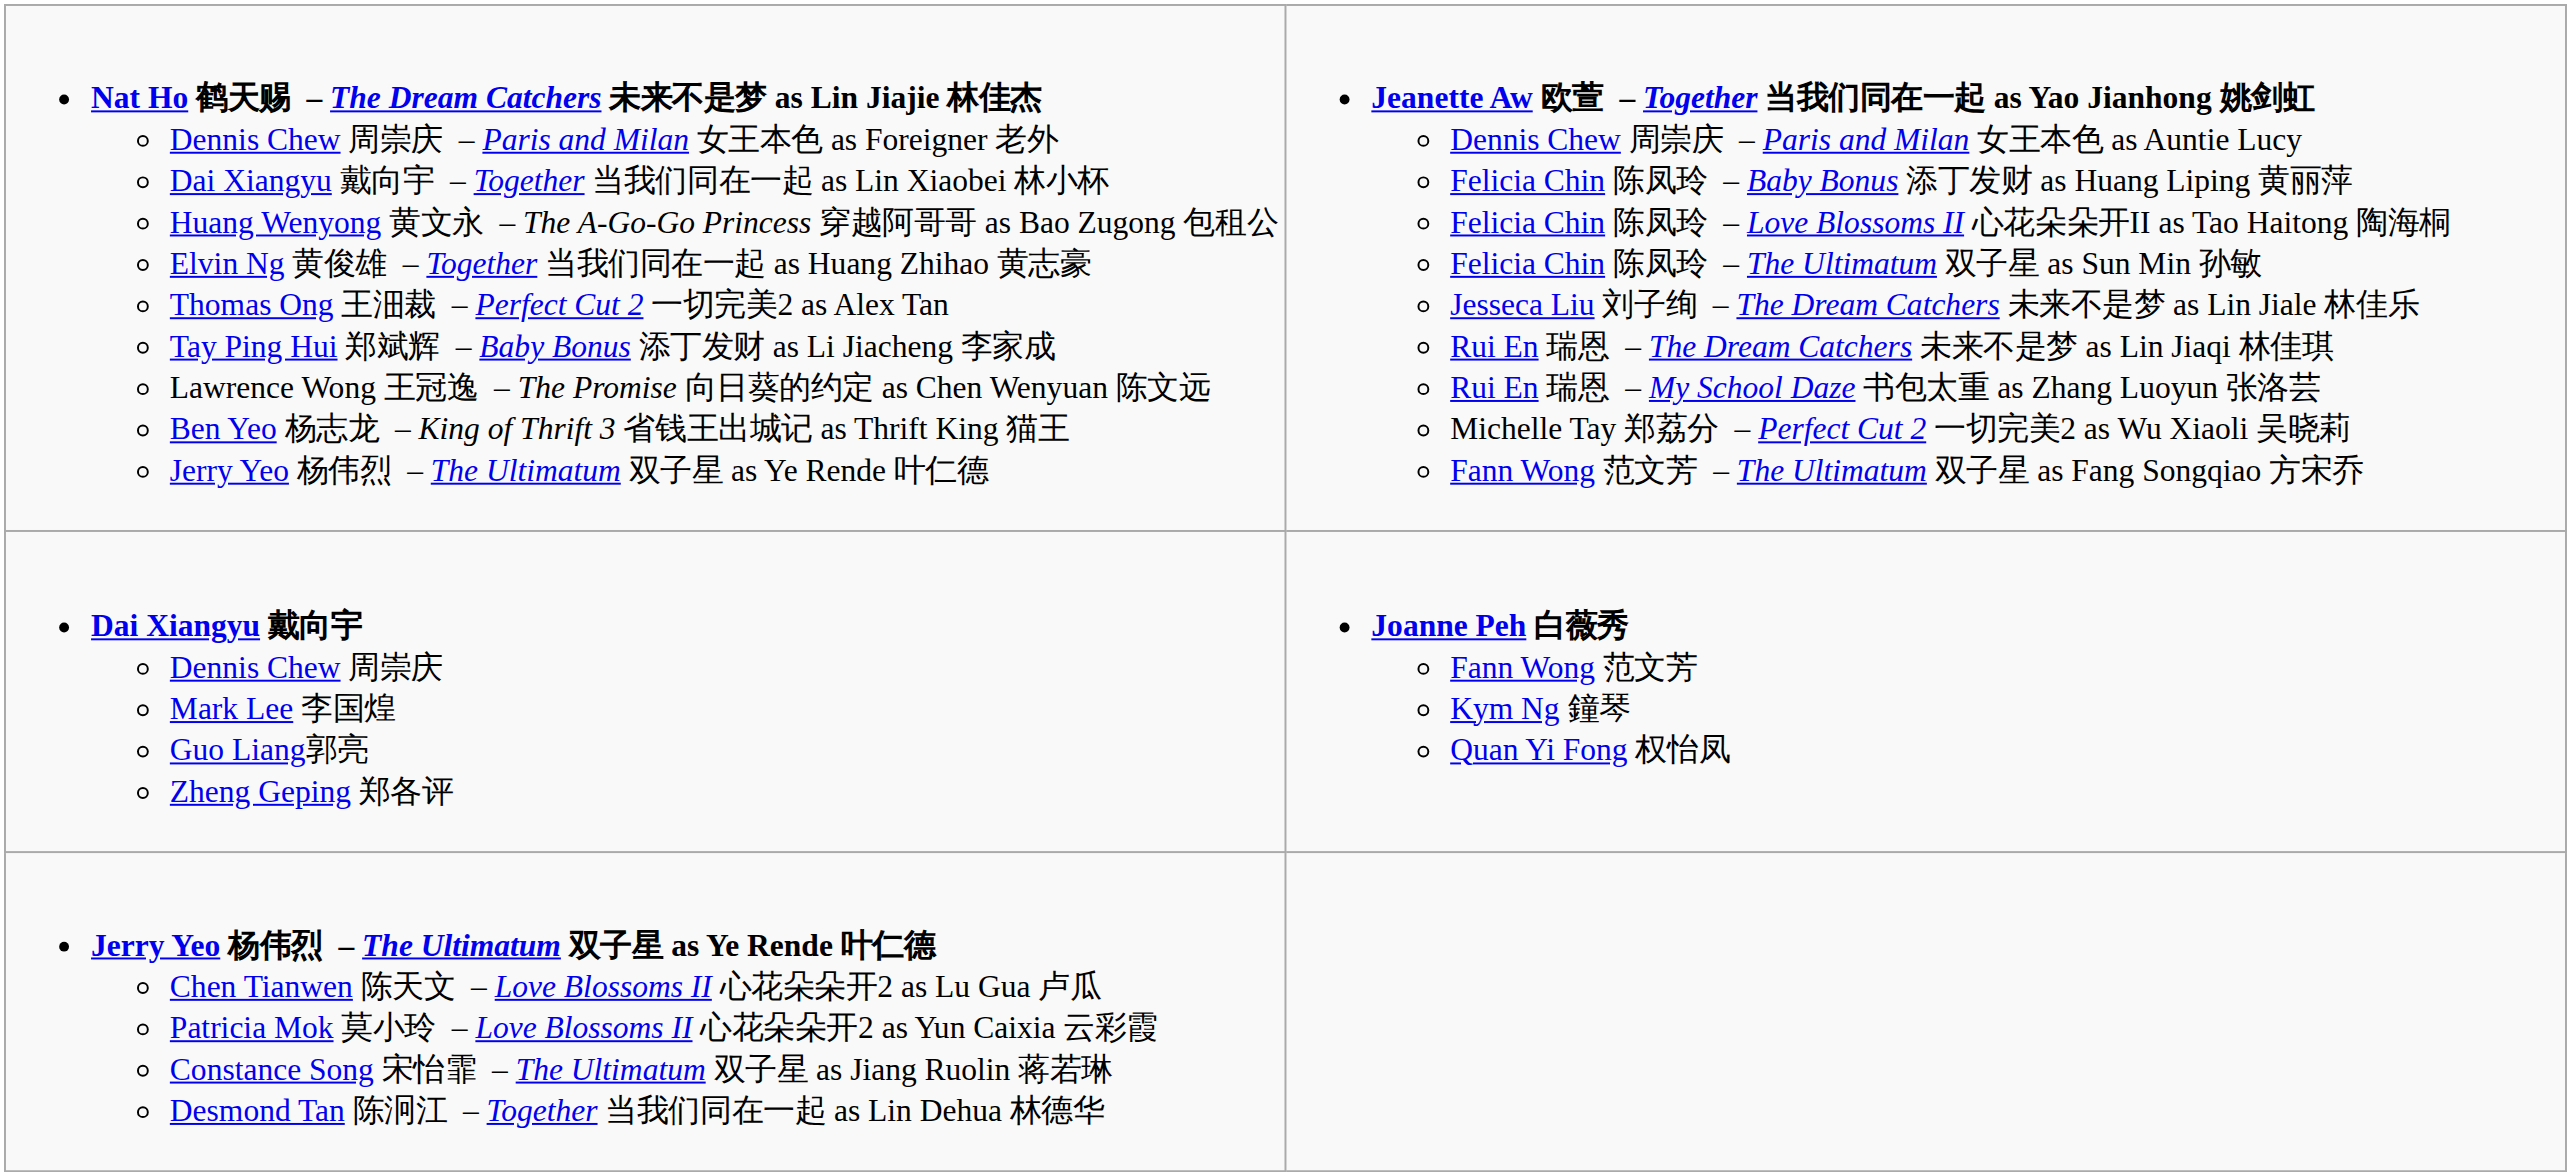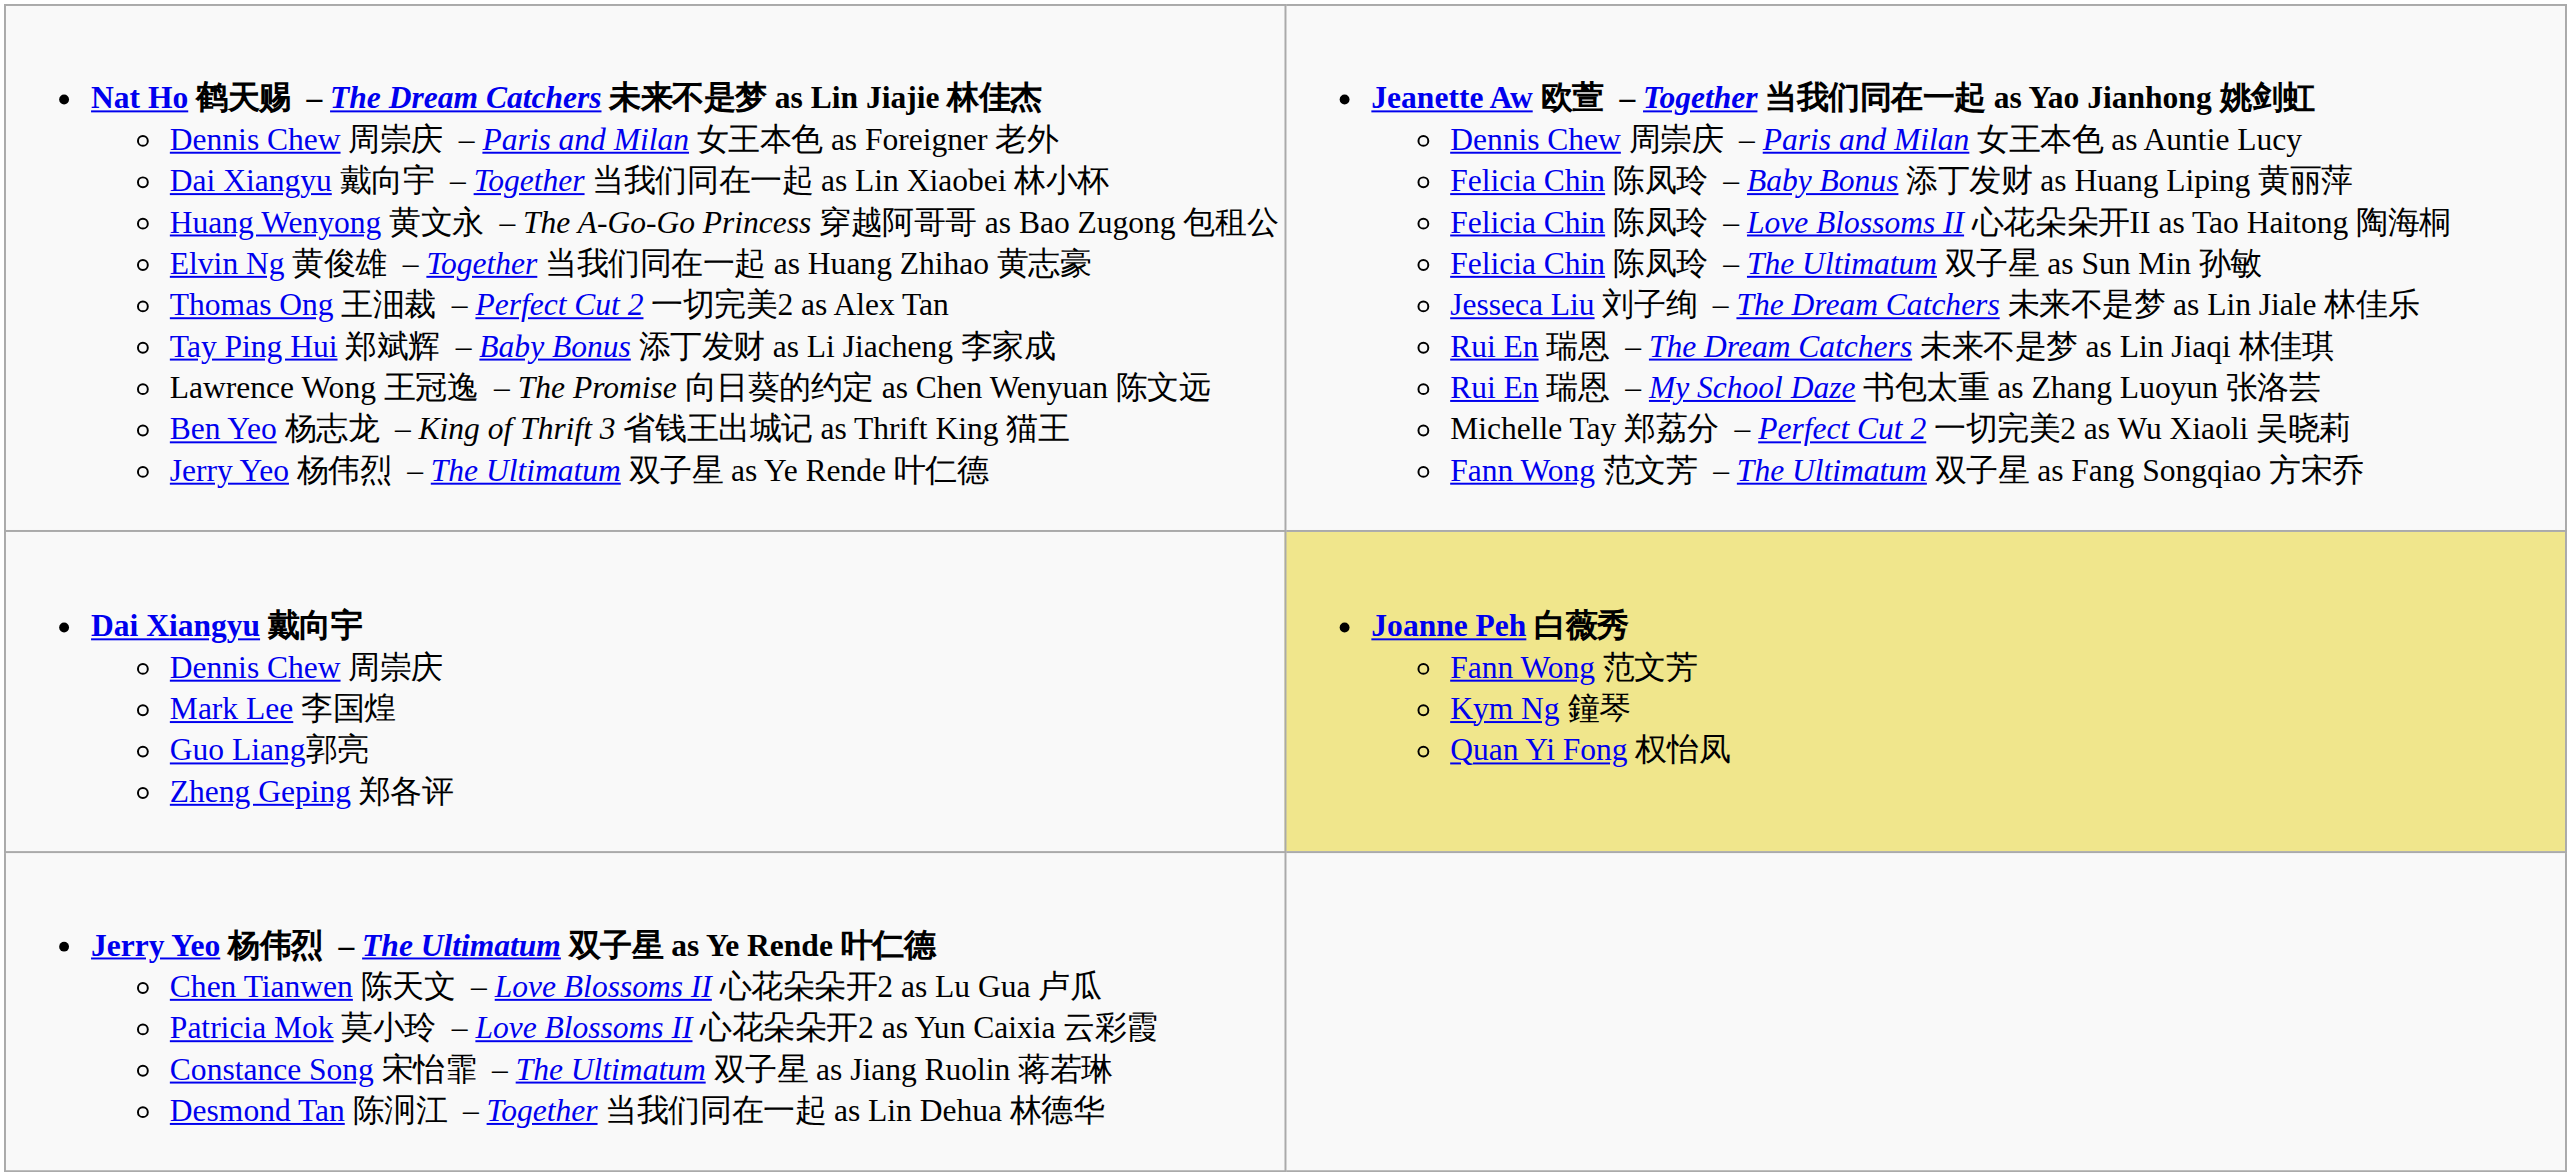(1925, 689) no background -> (1925, 689) khaki background
